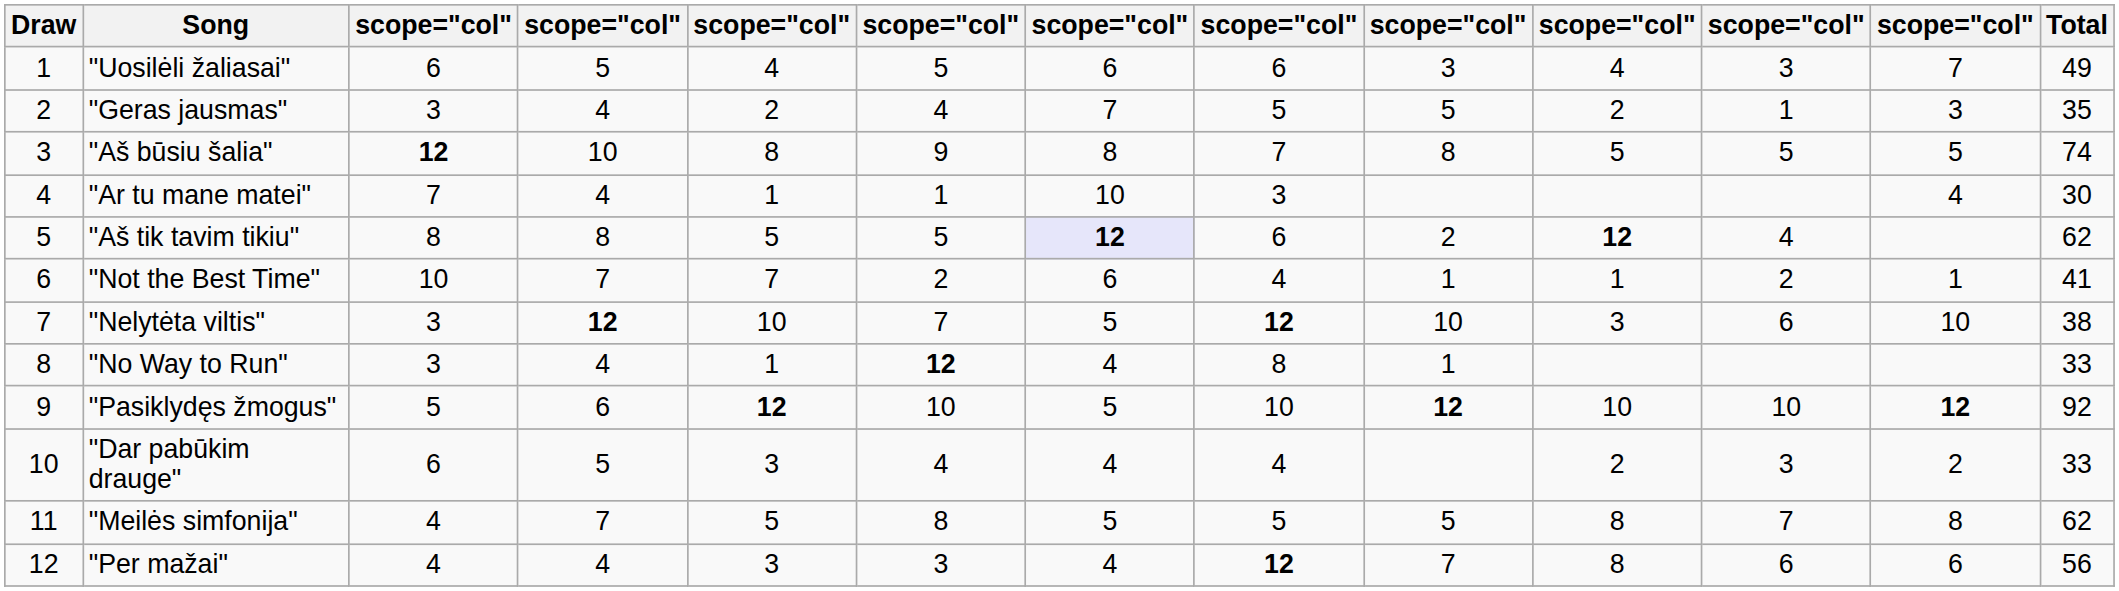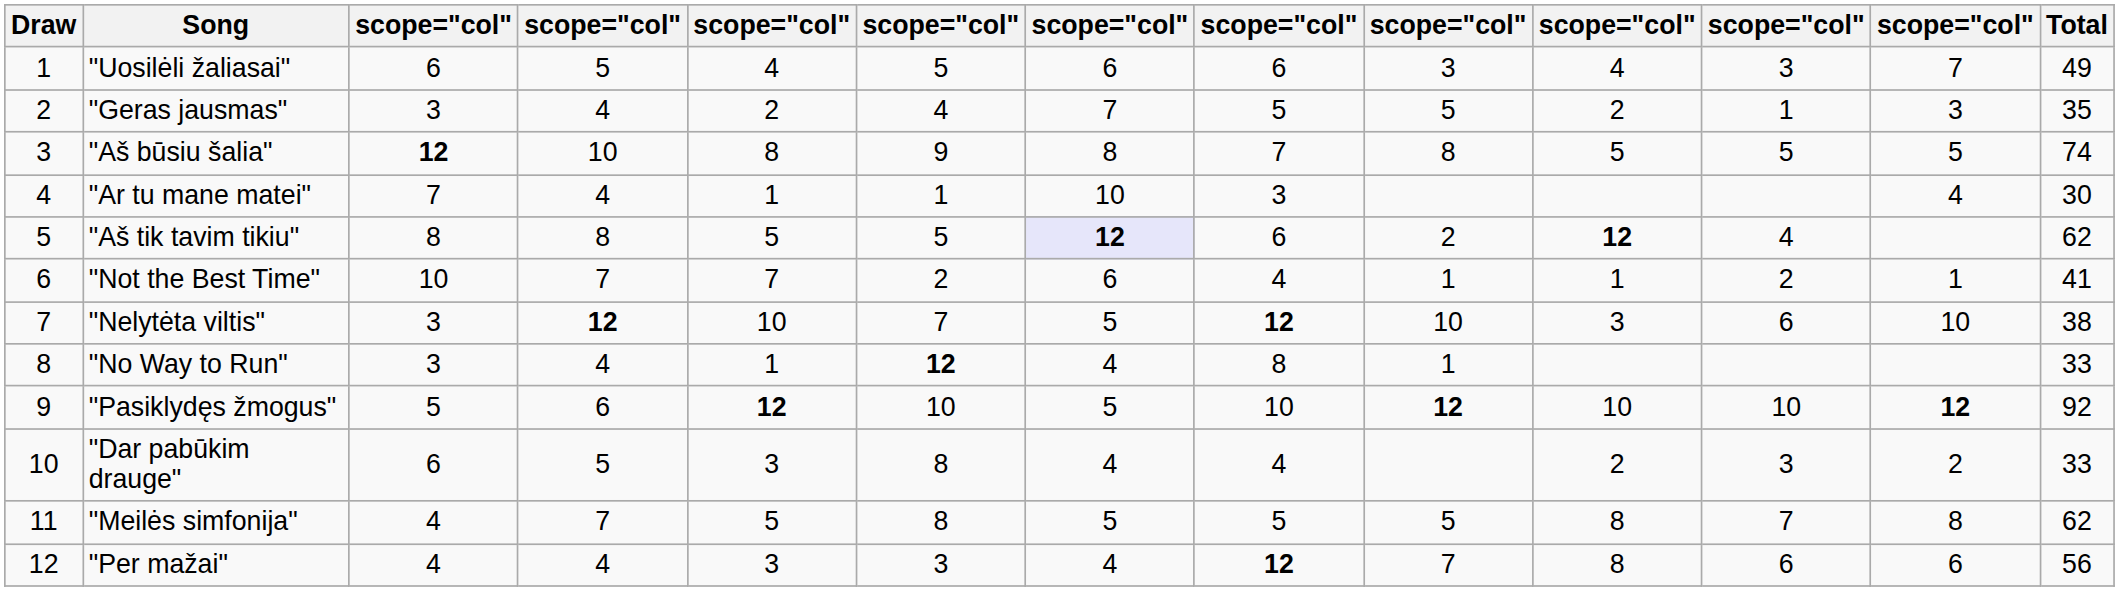(941, 464) 4 -> (941, 464) 8
